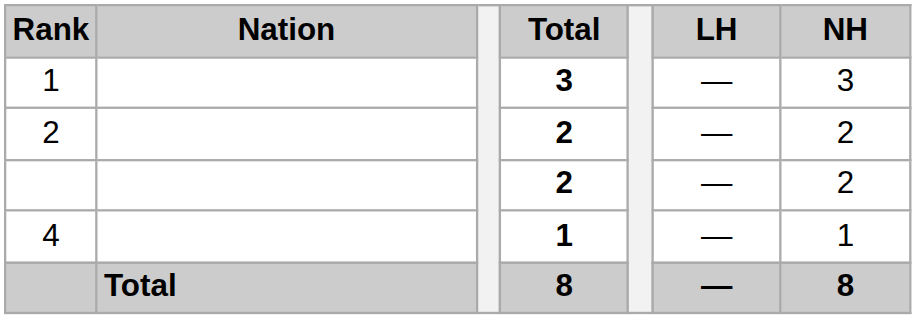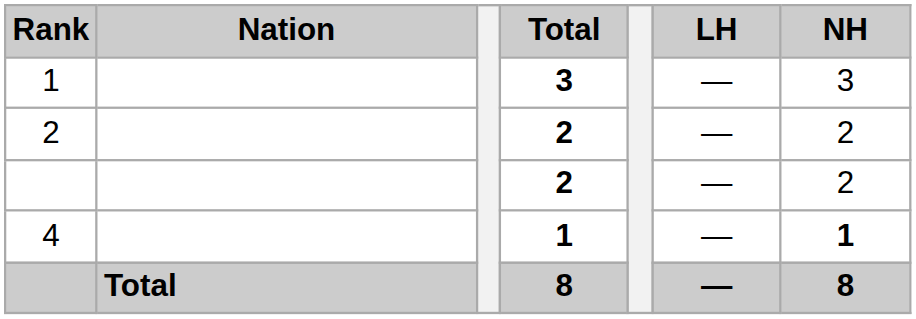(845, 235) normal -> (845, 235) bold
